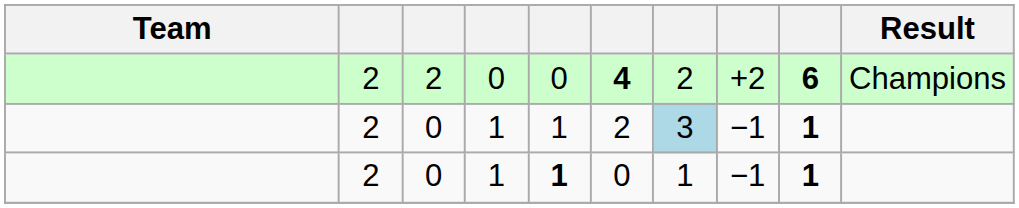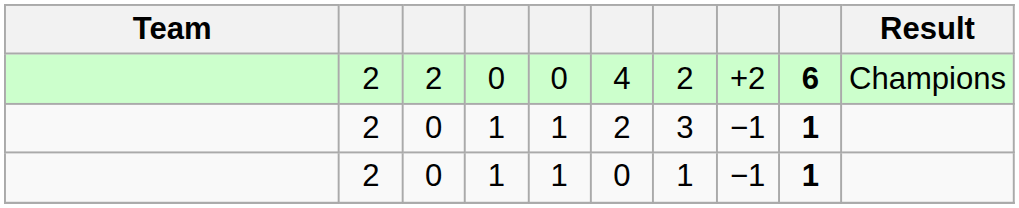(622, 78) bold -> (622, 78) normal
(685, 127) lightblue background -> (685, 127) no background
(559, 176) bold -> (559, 176) normal
